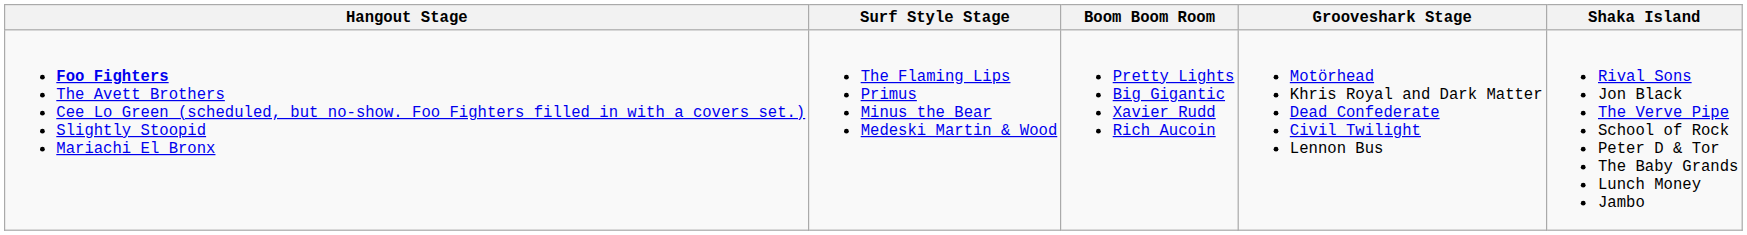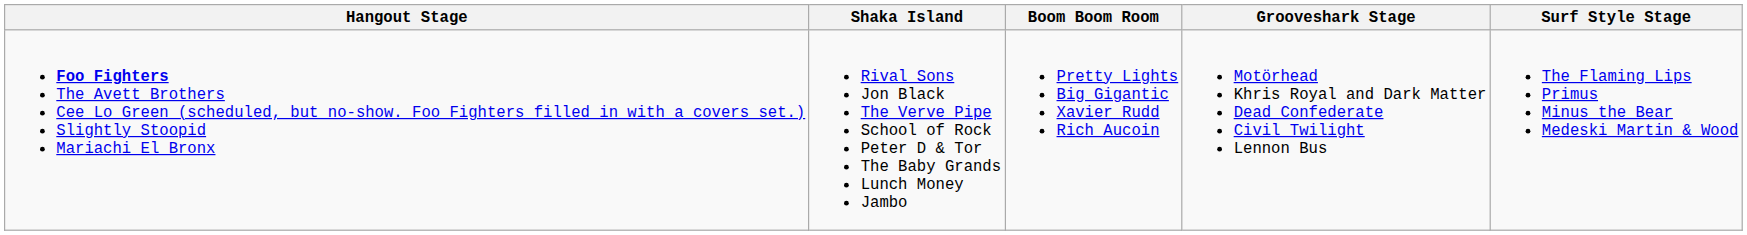columns swapped: (935, 17) <-> (1644, 17)
